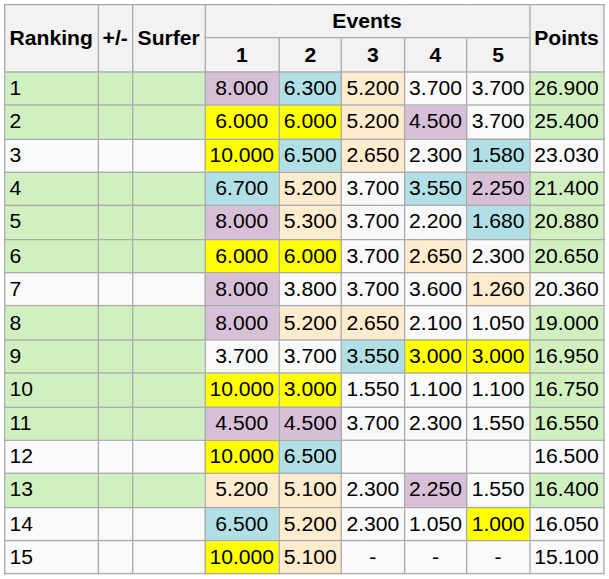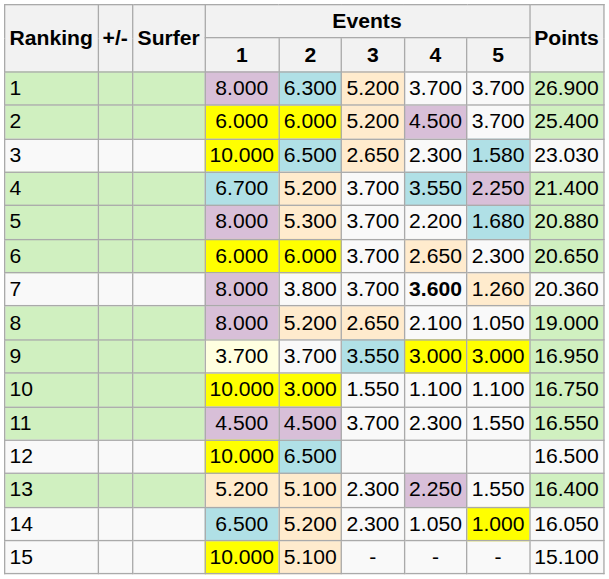(435, 289) normal -> (435, 289) bold
(242, 356) no background -> (242, 356) lightyellow background
